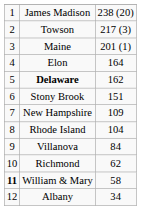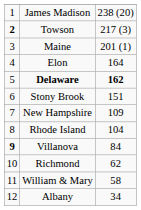(12, 29) normal -> (12, 29) bold
(116, 79) normal -> (116, 79) bold
(12, 146) normal -> (12, 146) bold
(12, 180) bold -> (12, 180) normal
